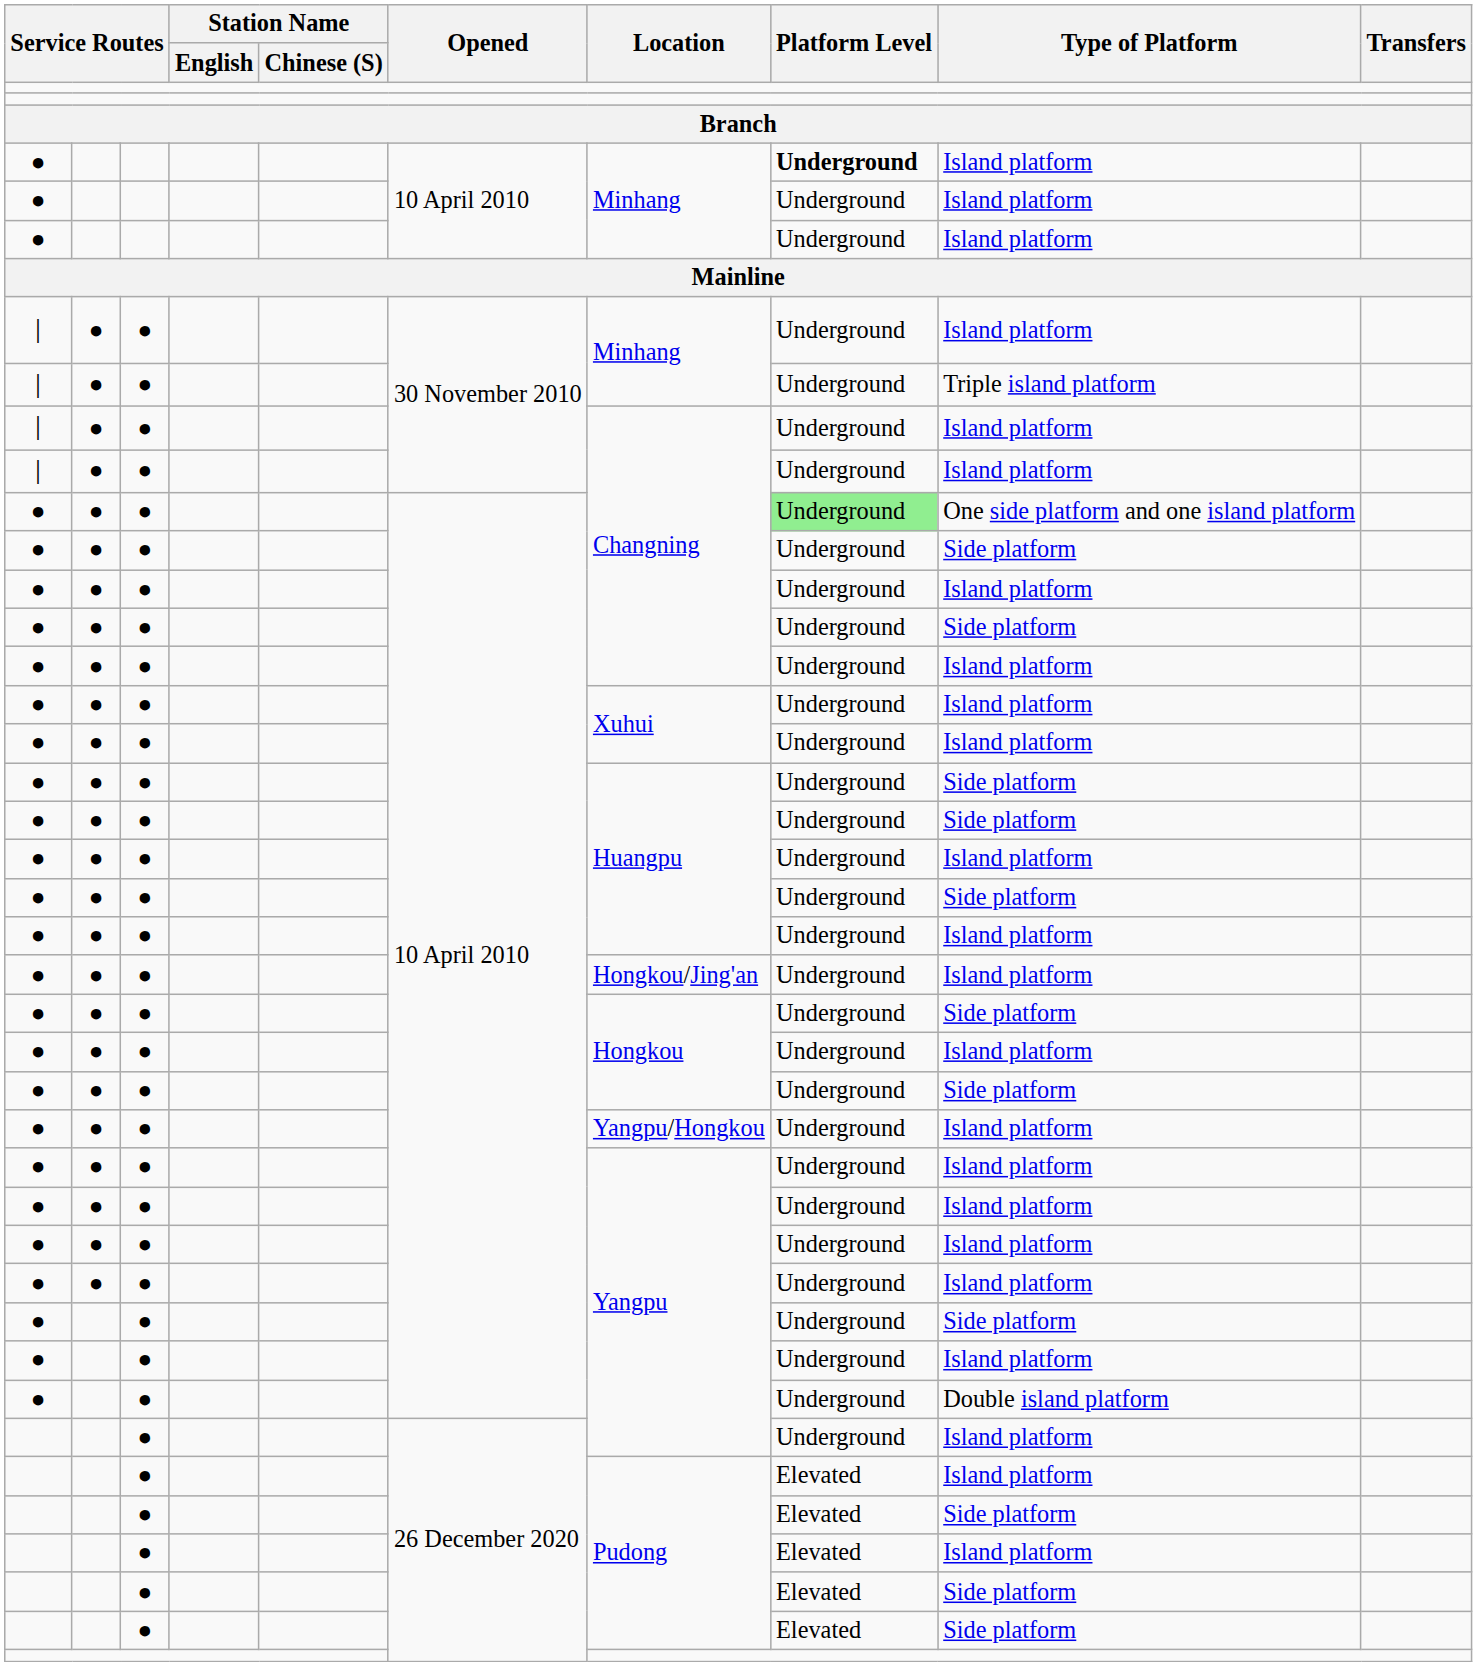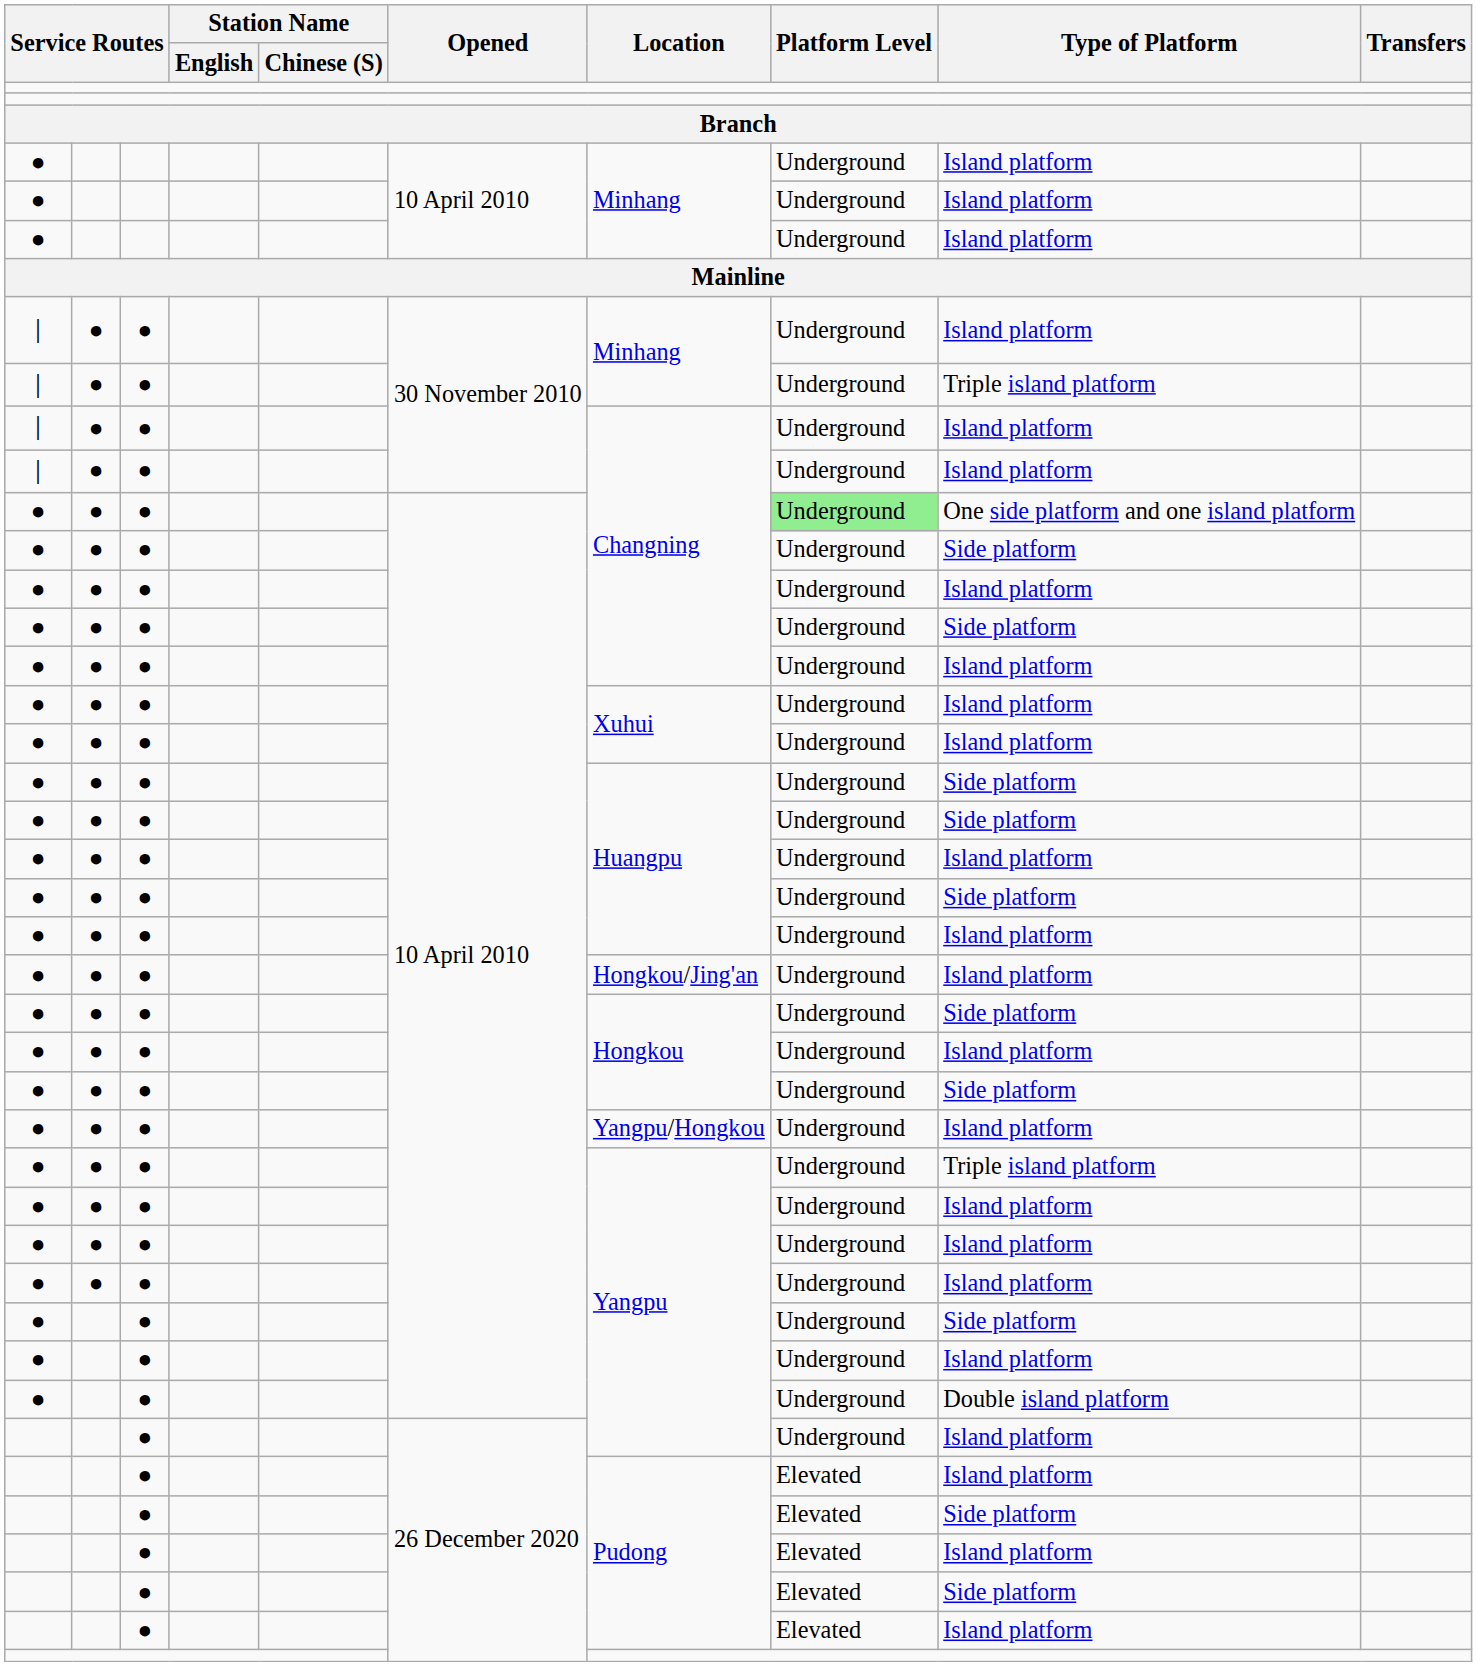(847, 161) bold -> (841, 161) normal
(1018, 1167) Island platform -> (1049, 1167) Triple island platform
(1010, 1630) Side platform -> (1018, 1630) Island platform
